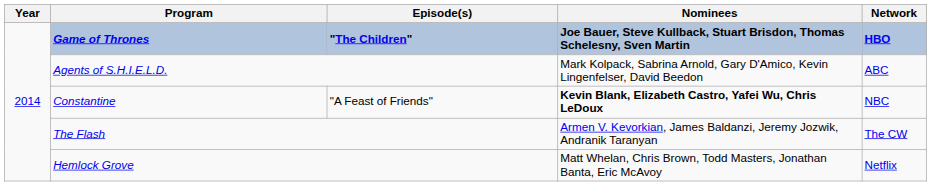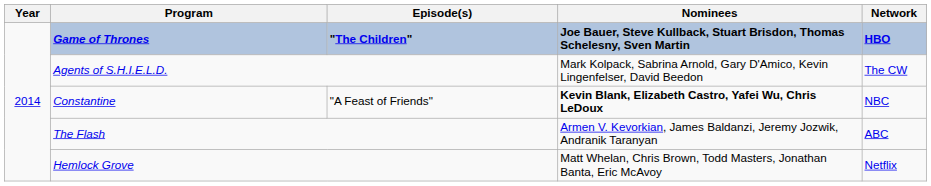(876, 70) ABC -> (886, 70) The CW
(886, 133) The CW -> (876, 133) ABC
